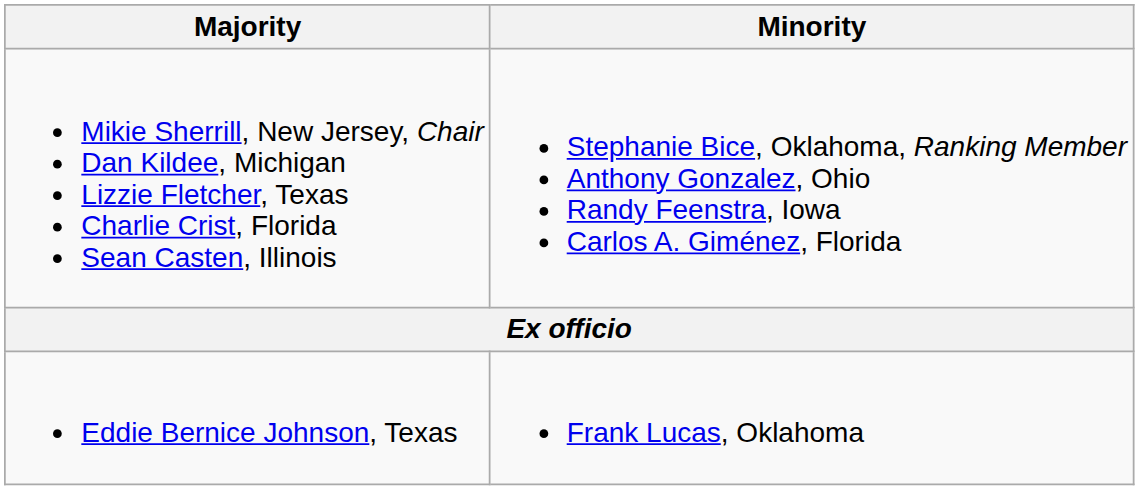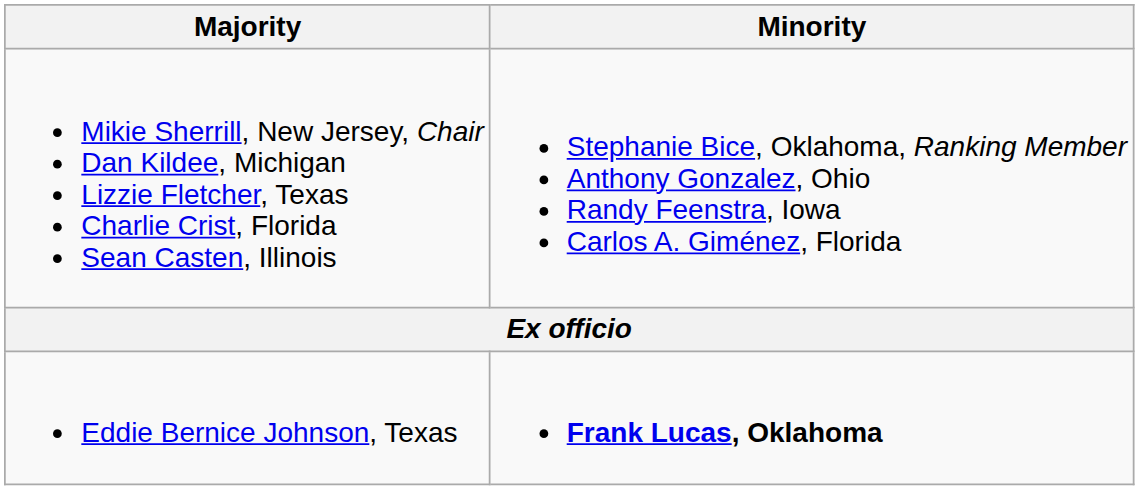(812, 433) normal -> (812, 433) bold
